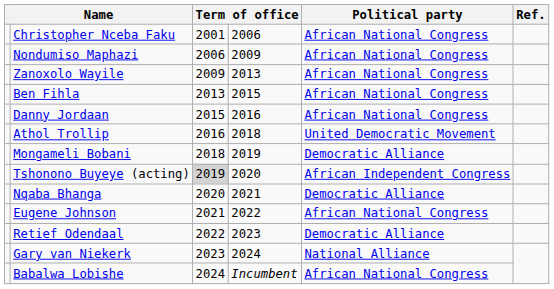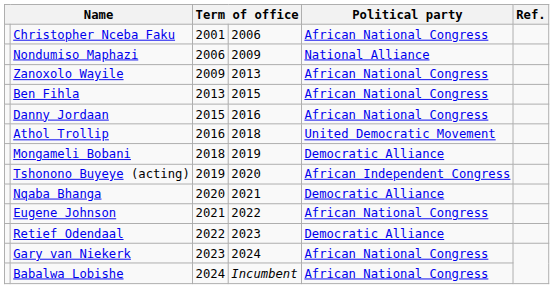(396, 54) African National Congress -> (367, 54) National Alliance
(210, 174) lightgrey background -> (210, 174) no background
(367, 253) National Alliance -> (396, 253) African National Congress
